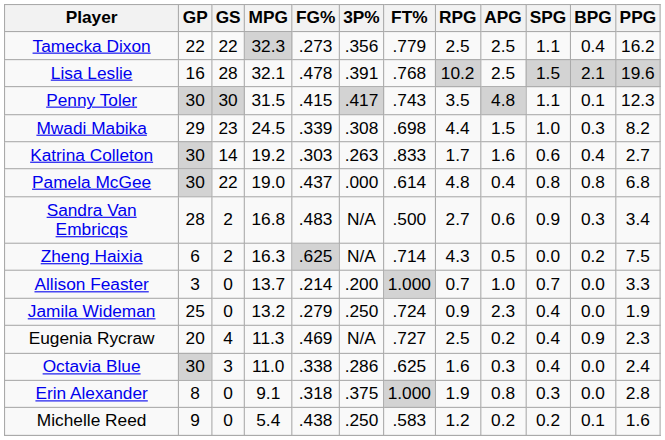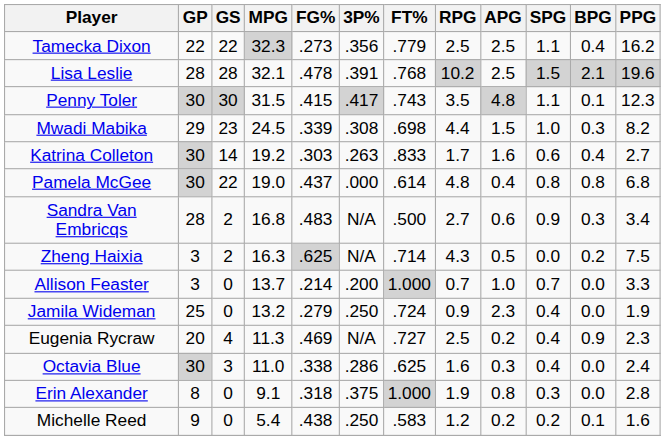(195, 73) 16 -> (195, 73) 28
(195, 256) 6 -> (195, 256) 3
